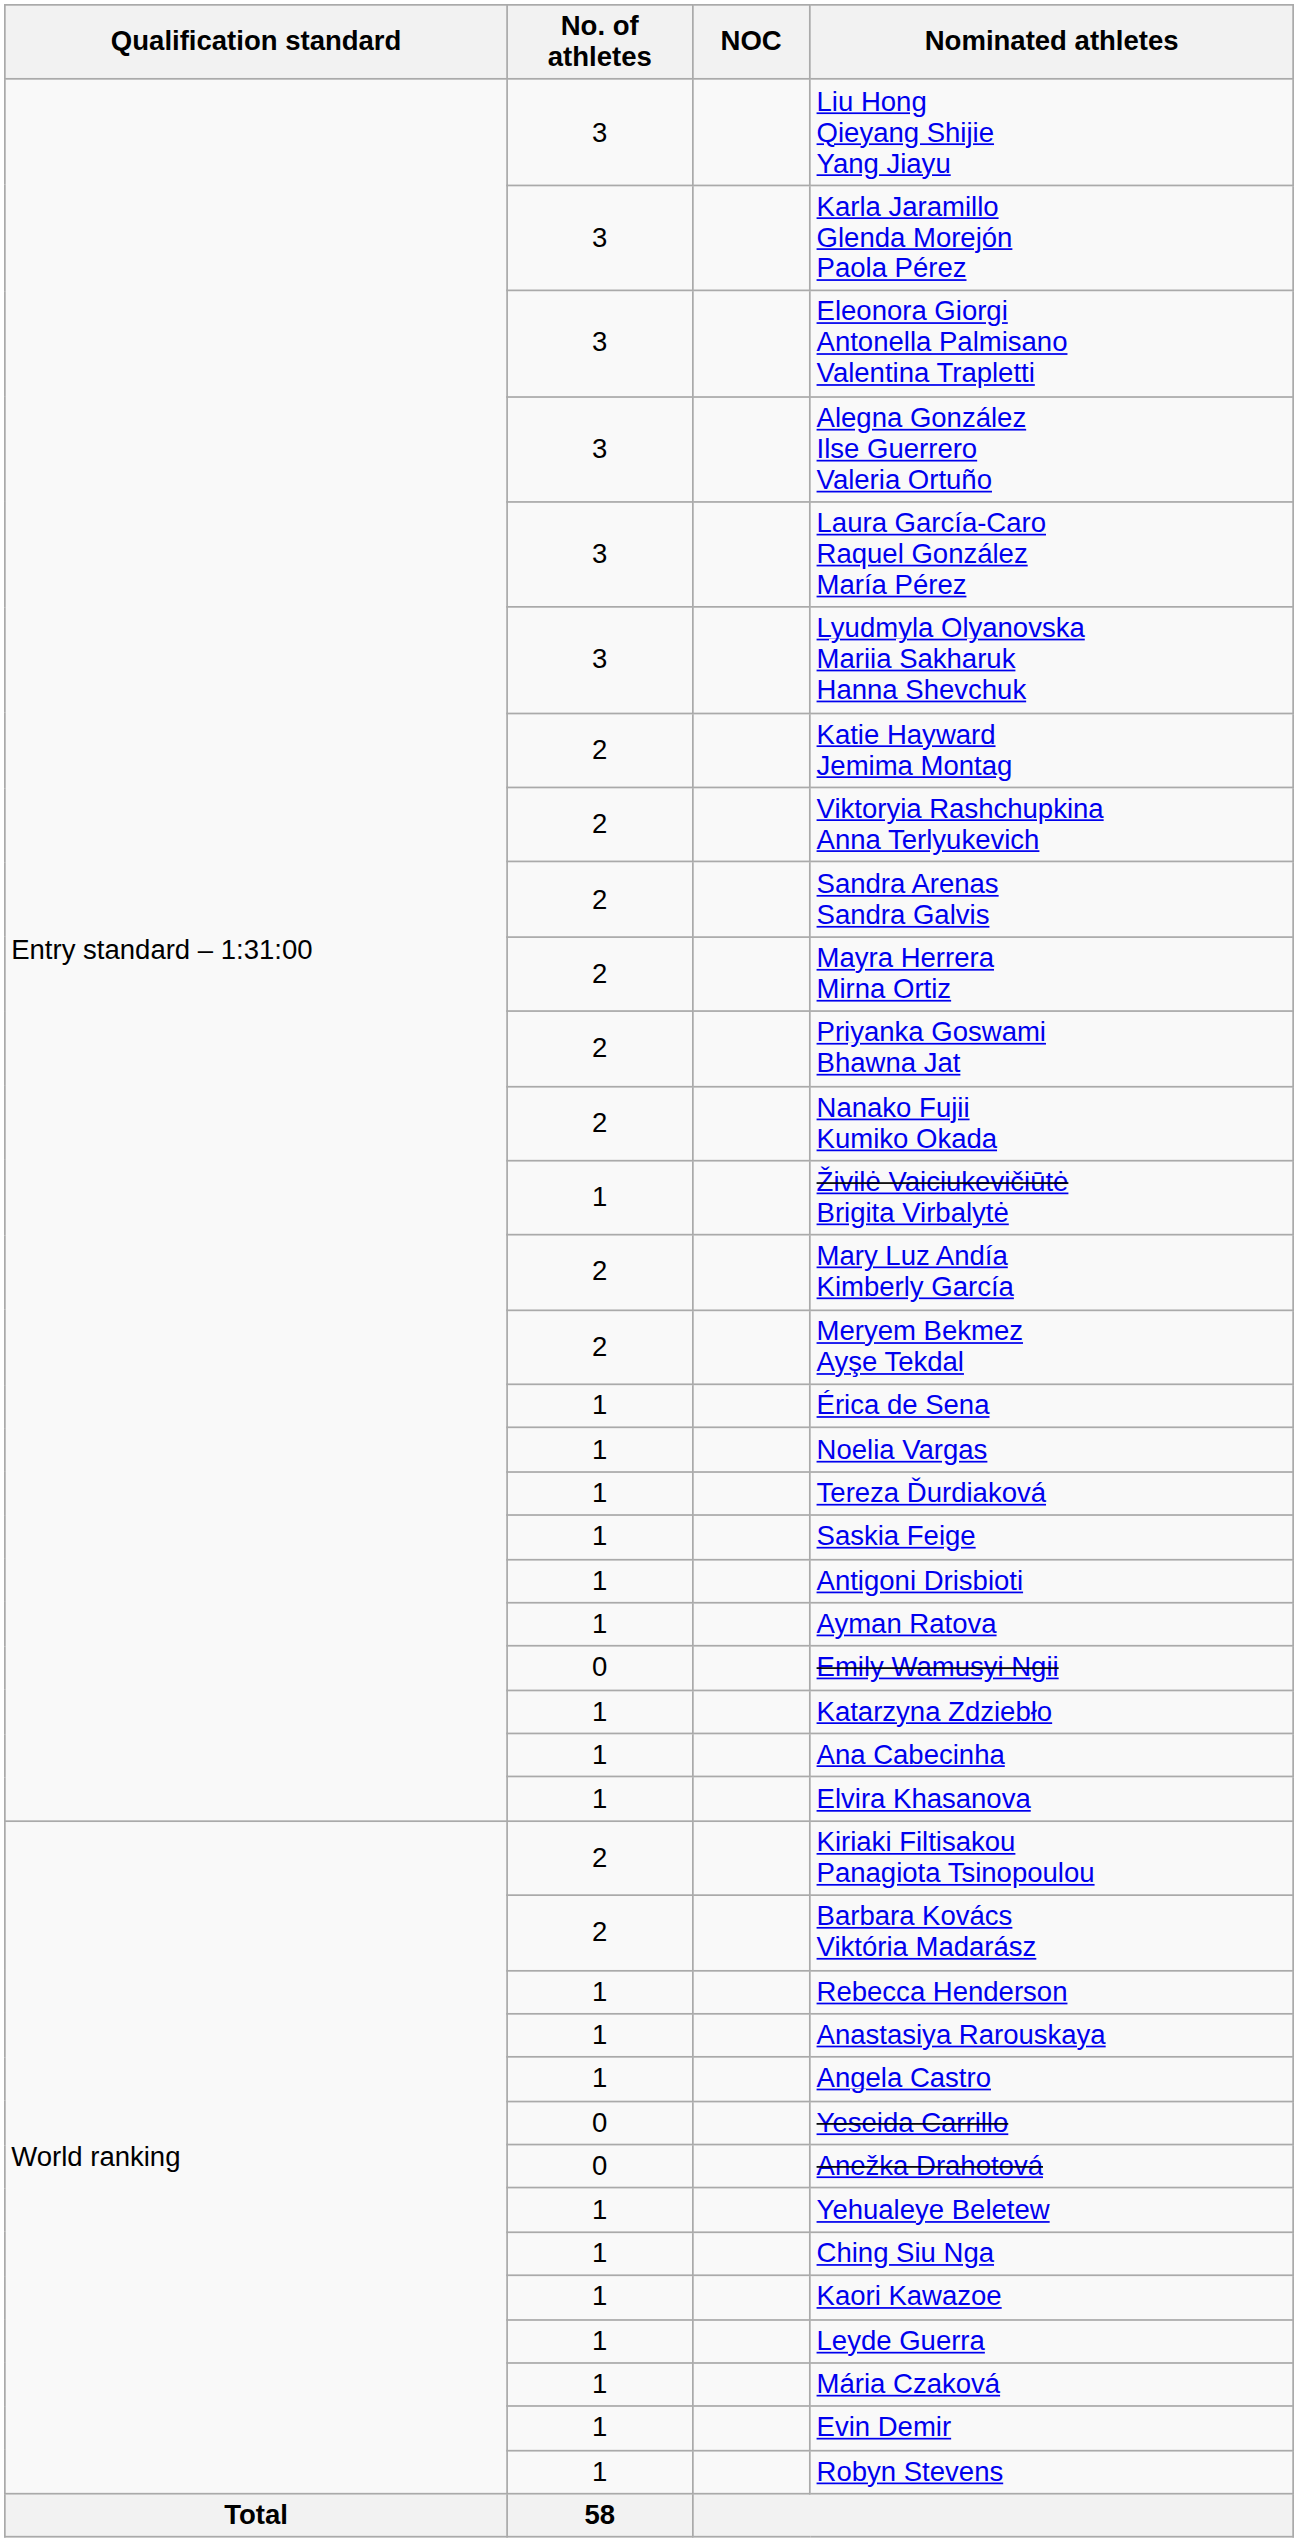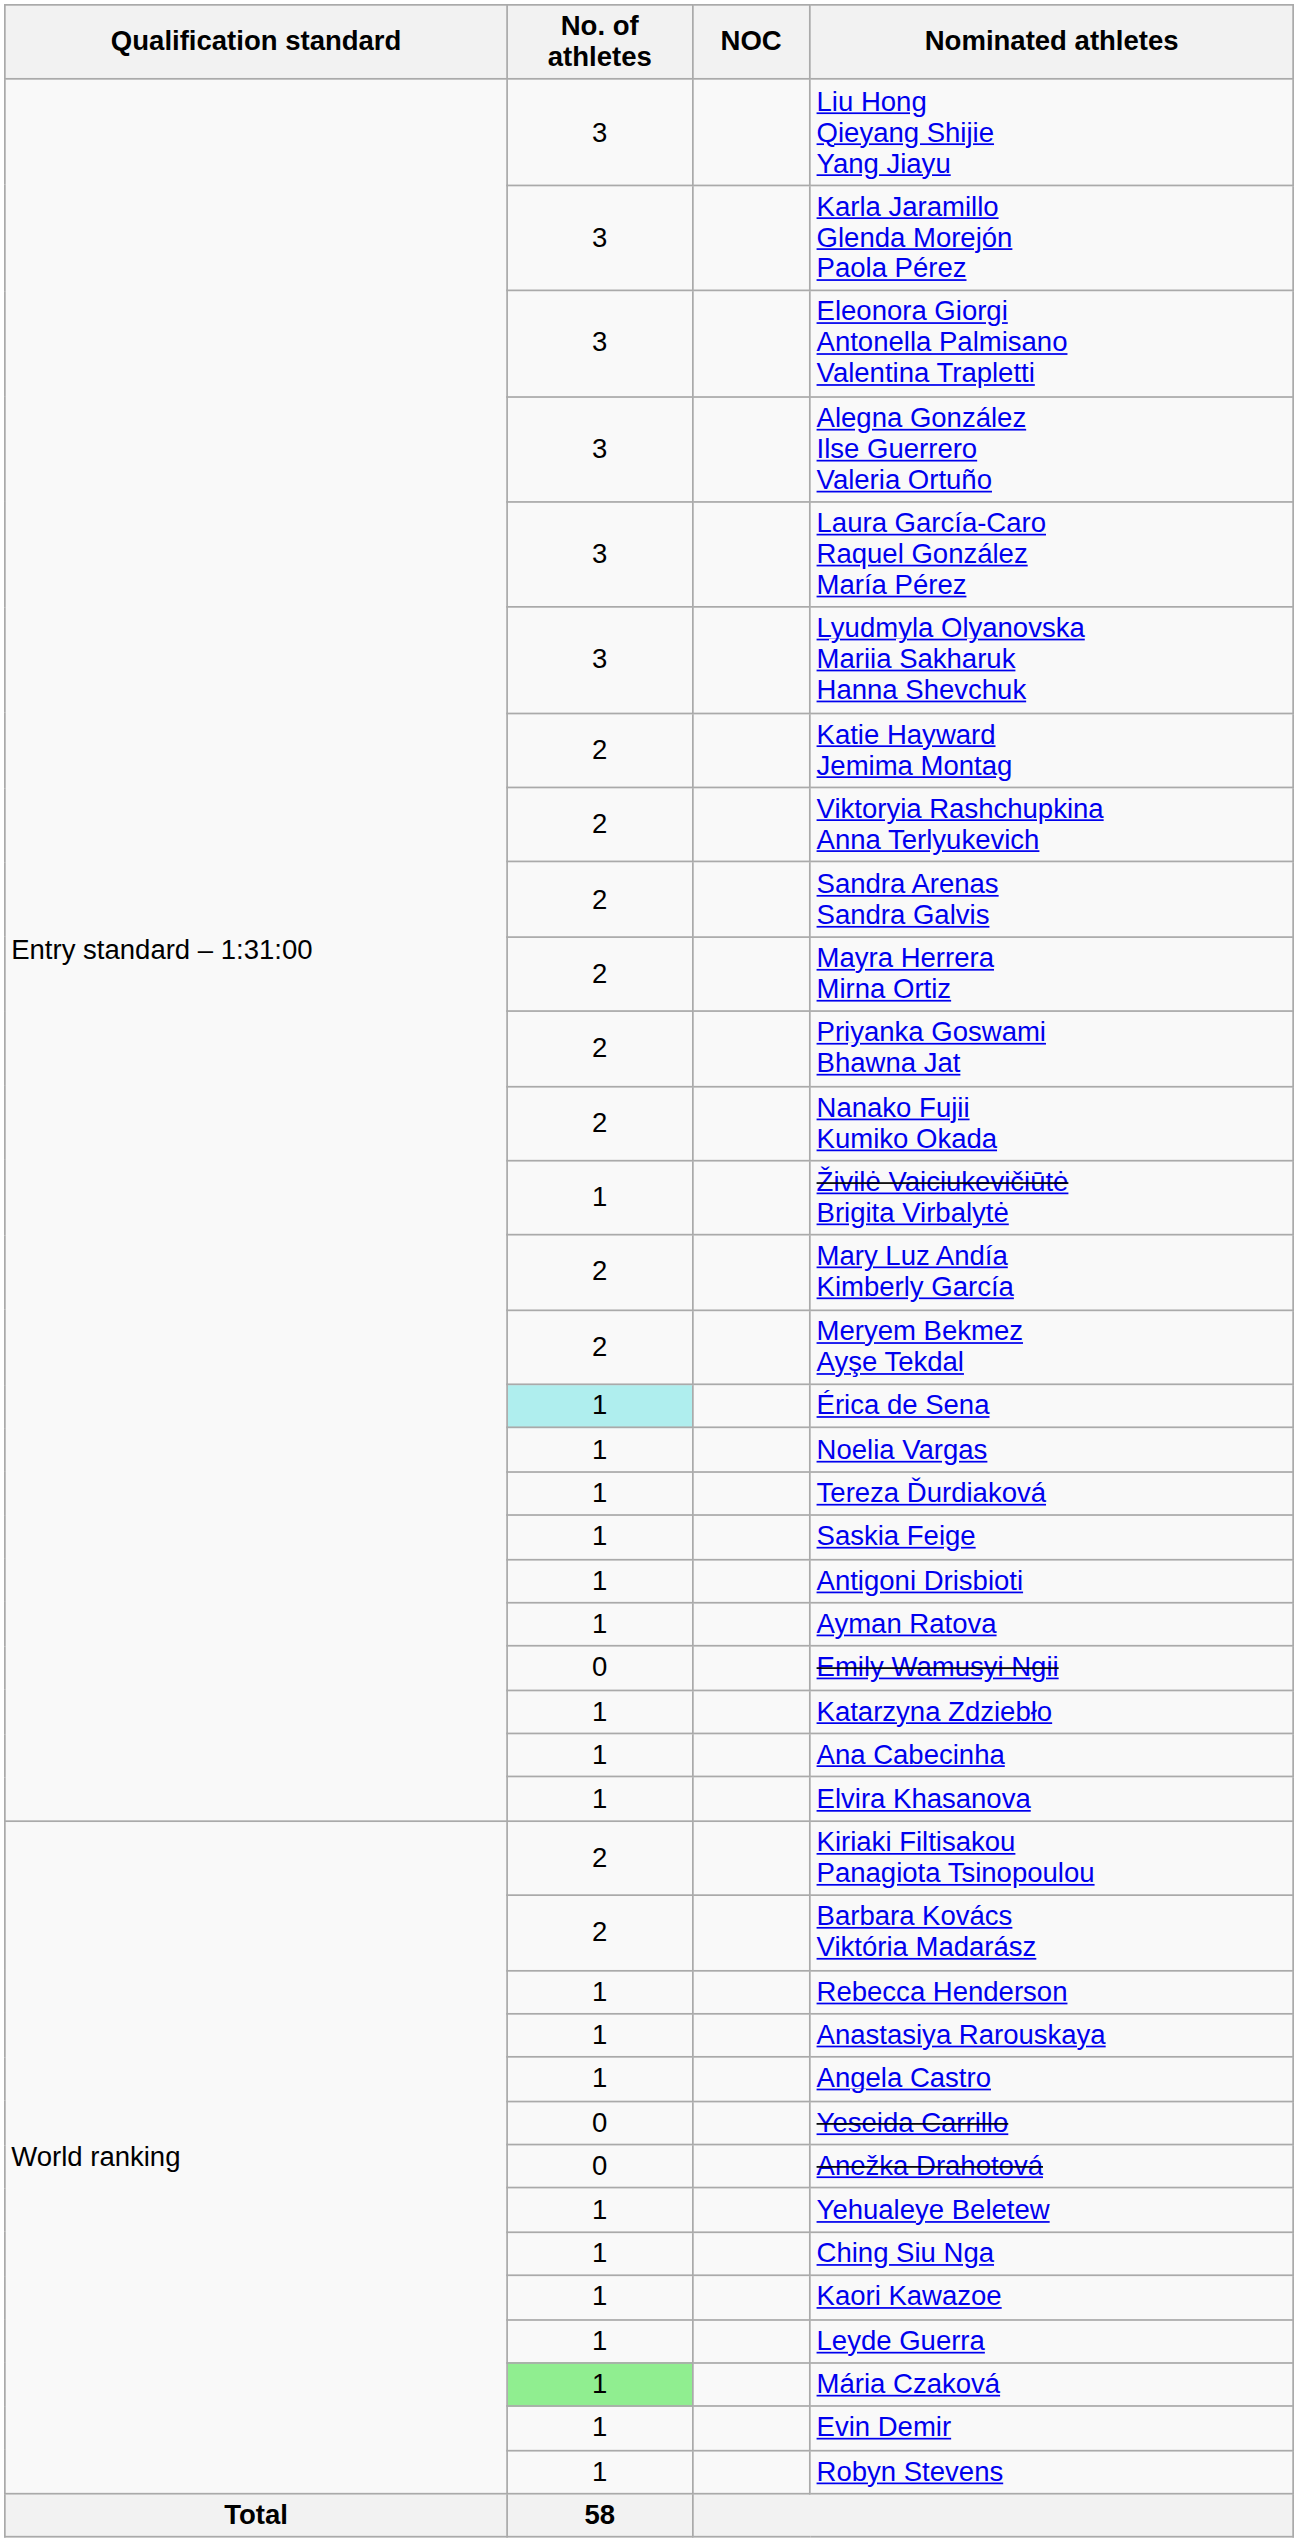(600, 1405) no background -> (600, 1405) paleturquoise background
(600, 2384) no background -> (600, 2384) lightgreen background
